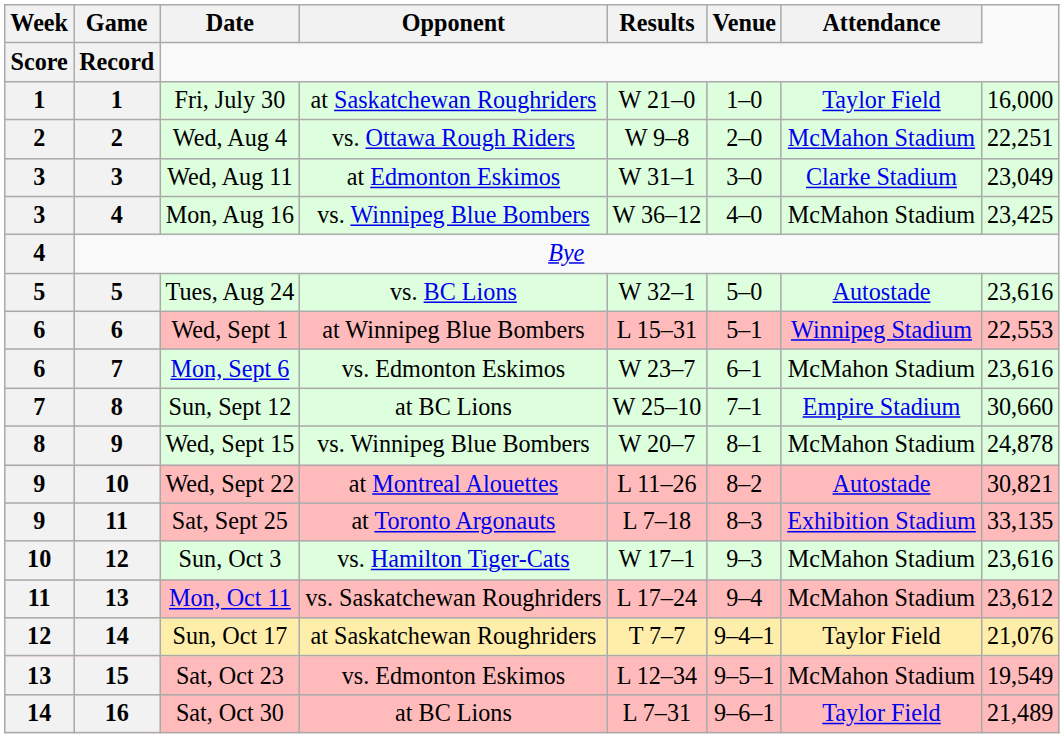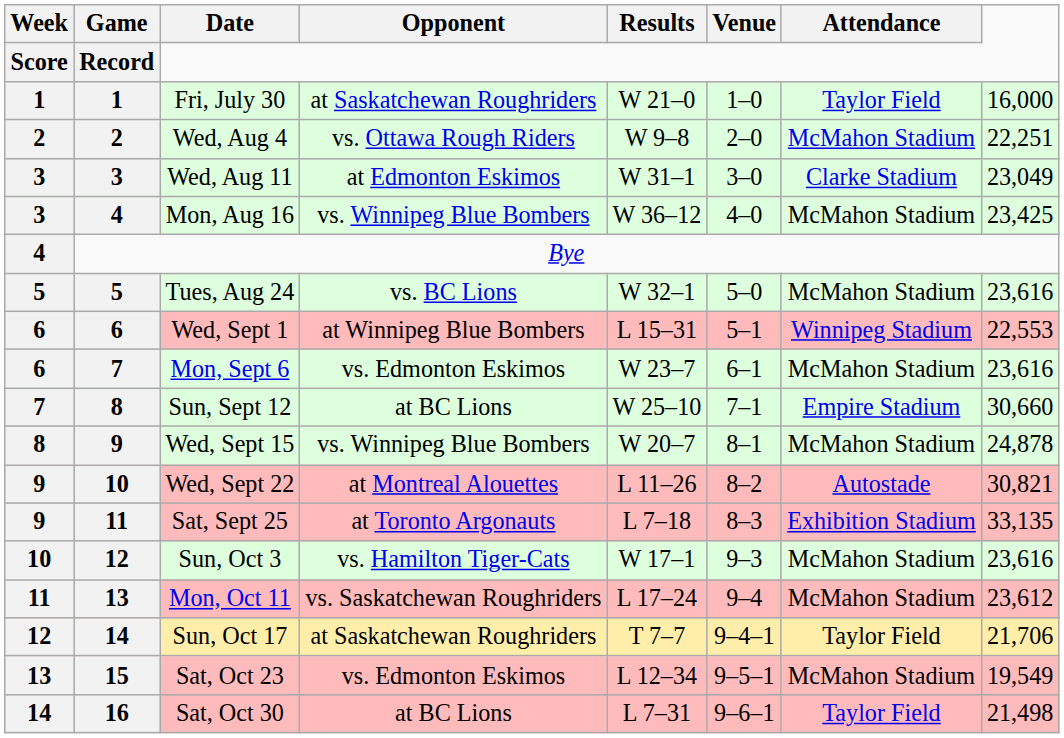(881, 291) Autostade -> (881, 291) McMahon Stadium
(1020, 636) 21,076 -> (1020, 636) 21,706
(1020, 713) 21,489 -> (1020, 713) 21,498
